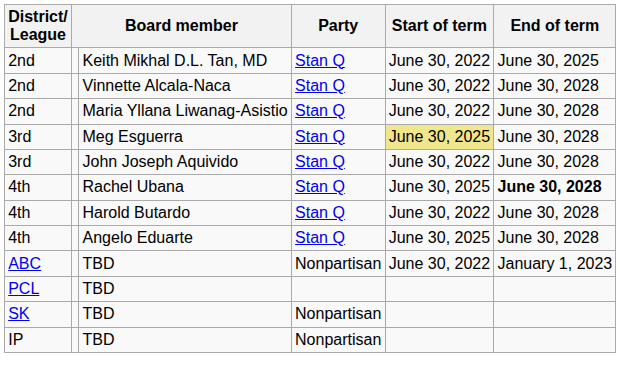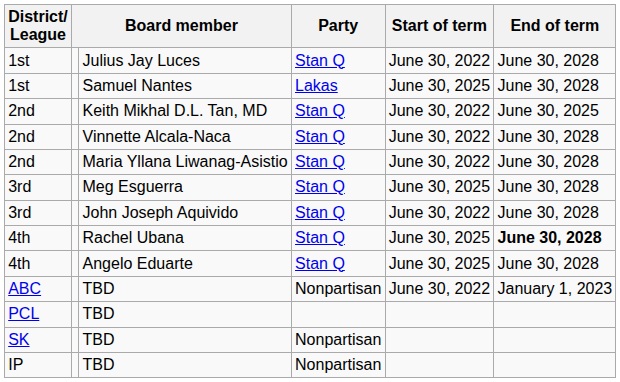+ row: (19, 60)
+ row: (19, 85)
(439, 136) khaki background -> (439, 187) no background
- row: (19, 212)
